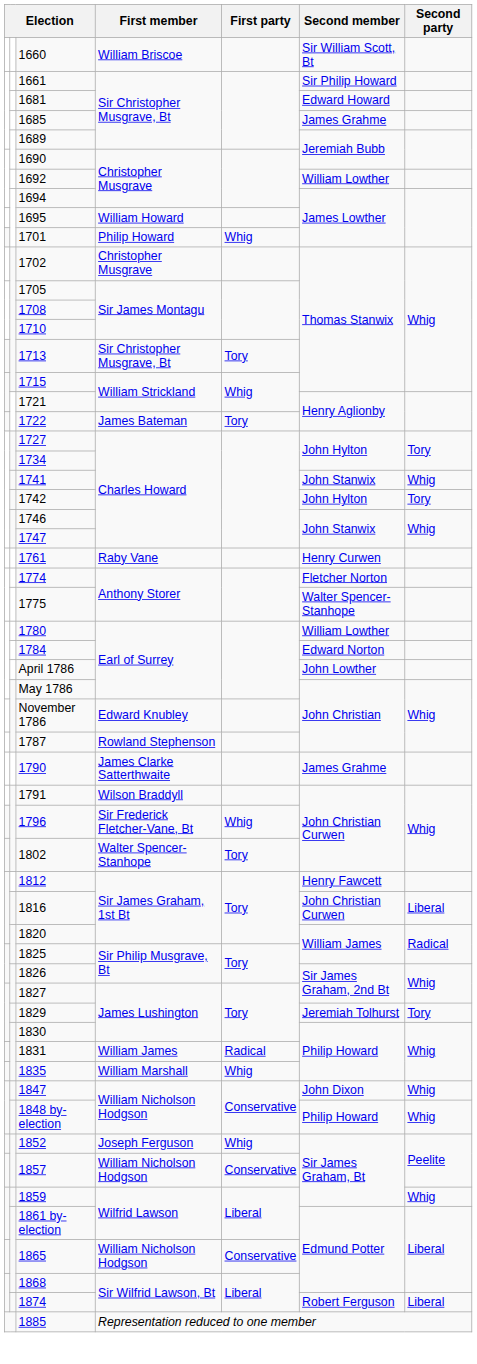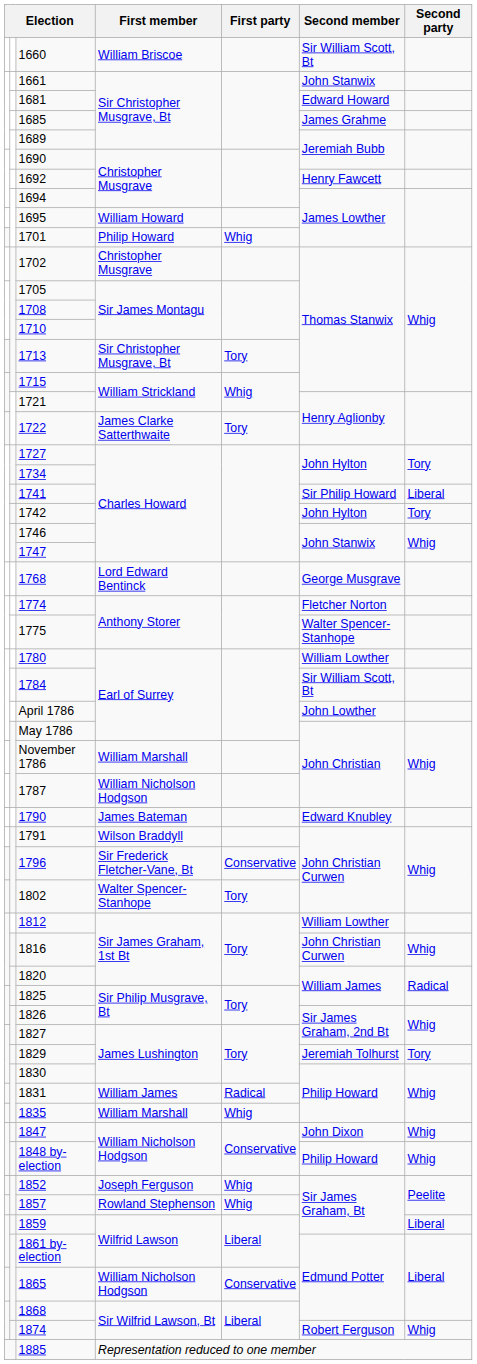(349, 81) Sir Philip Howard -> (338, 81) John Stanwix
(346, 178) William Lowther -> (341, 178) Henry Fawcett
(143, 421) James Bateman -> (136, 428) James Clarke Satterthwaite
(339, 480) John Stanwix -> (349, 493) Sir Philip Howard
(421, 480) Whig -> (426, 493) Liberal
- row: (32, 558)
+ row: (32, 578)
(343, 650) Edward Norton -> (348, 684) Sir William Scott, Bt
(143, 715) Edward Knubley -> (143, 757) William Marshall
(157, 742) Rowland Stephenson -> (147, 790) William Nicholson Hodgson
(136, 768) James Clarke Satterthwaite -> (143, 817) James Bateman
(344, 768) James Grahme -> (347, 817) Edward Knubley
(239, 821) Whig -> (260, 863) Conservative
(342, 881) Henry Fawcett -> (345, 923) William Lowther
(426, 907) Liberal -> (422, 949) Whig
(147, 1170) William Nicholson Hodgson -> (157, 1204) Rowland Stephenson
(260, 1170) Conservative -> (238, 1204) Whig
(421, 1196) Whig -> (426, 1224) Liberal
(426, 1302) Liberal -> (422, 1330) Whig
